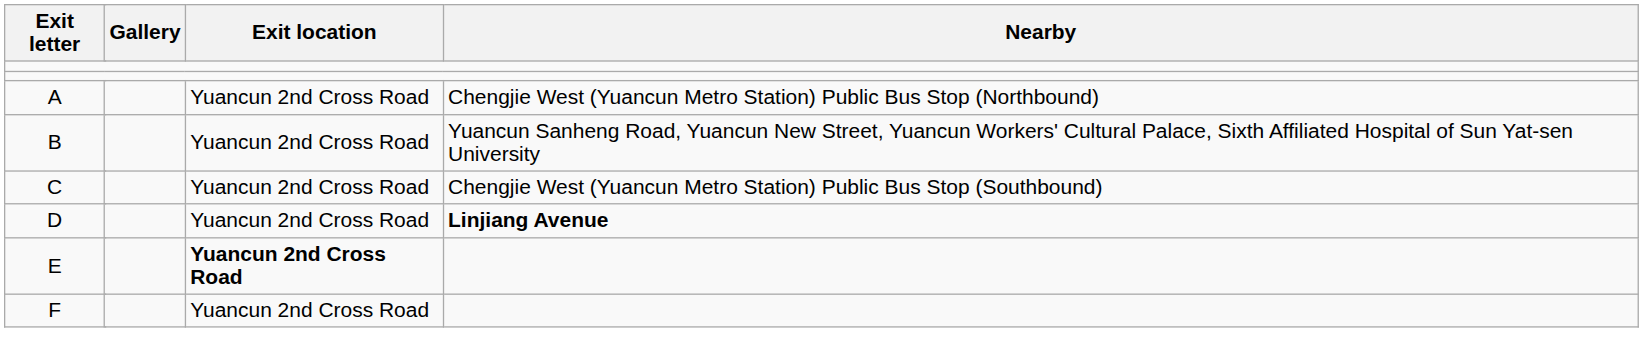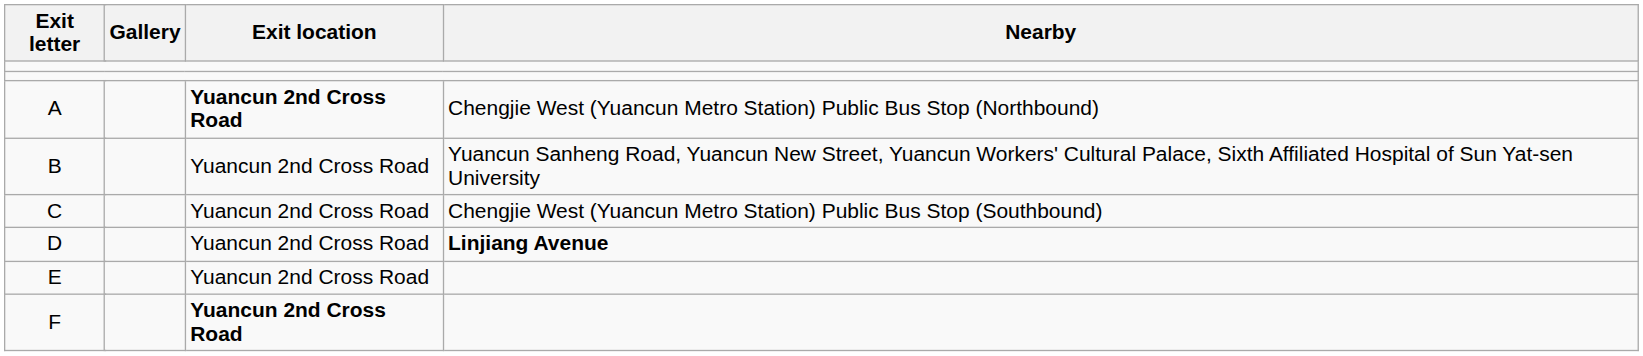(310, 97) normal -> (288, 109) bold
(288, 265) bold -> (310, 277) normal
(310, 310) normal -> (288, 322) bold
